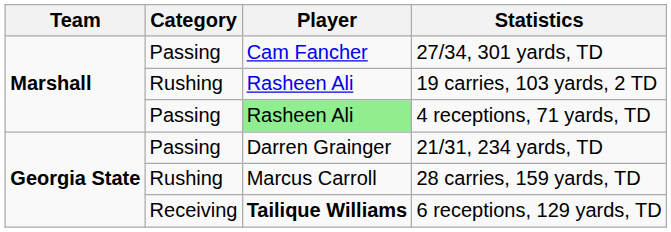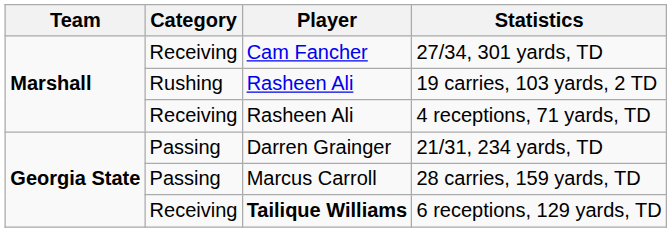(185, 52) Passing -> (193, 52) Receiving
(185, 115) Passing -> (193, 115) Receiving
(300, 115) lightgreen background -> (300, 115) no background
(186, 178) Rushing -> (185, 178) Passing
